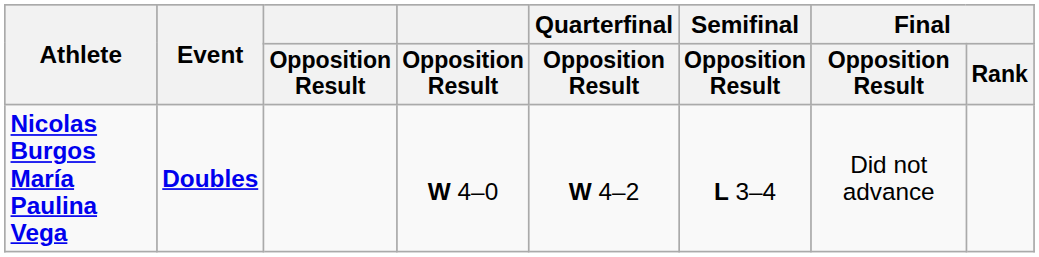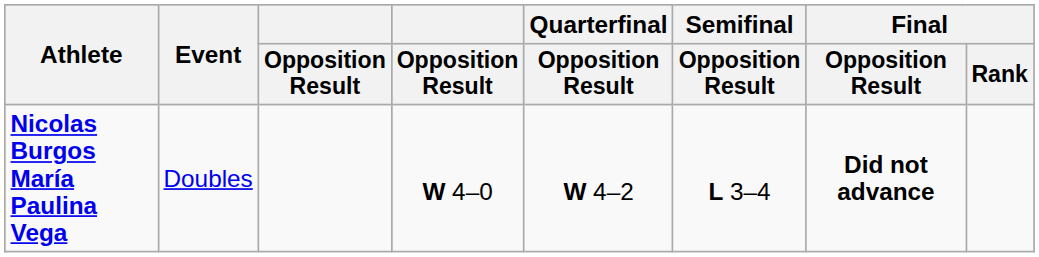(210, 179) bold -> (208, 179) normal
(889, 179) normal -> (886, 179) bold
